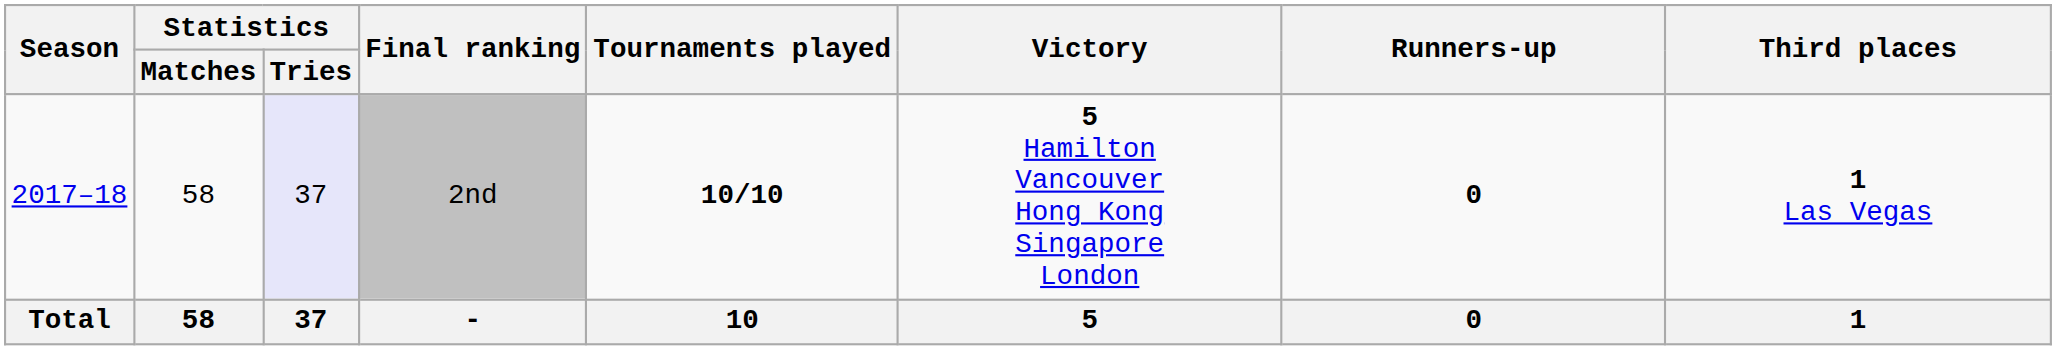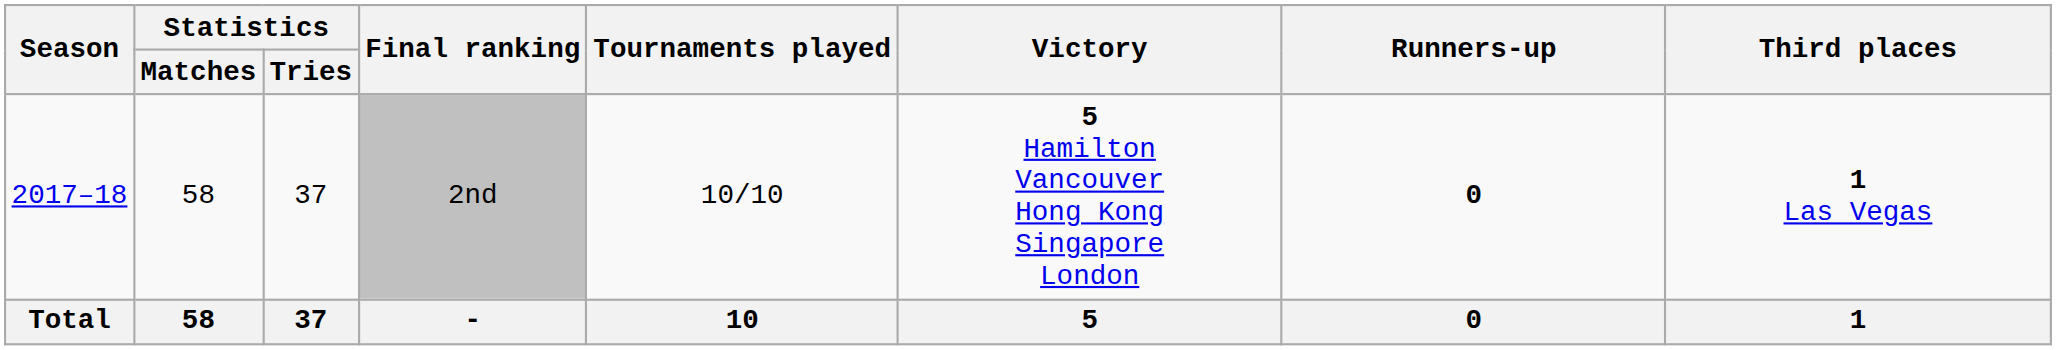(311, 197) lavender background -> (311, 197) no background
(742, 197) bold -> (742, 197) normal
